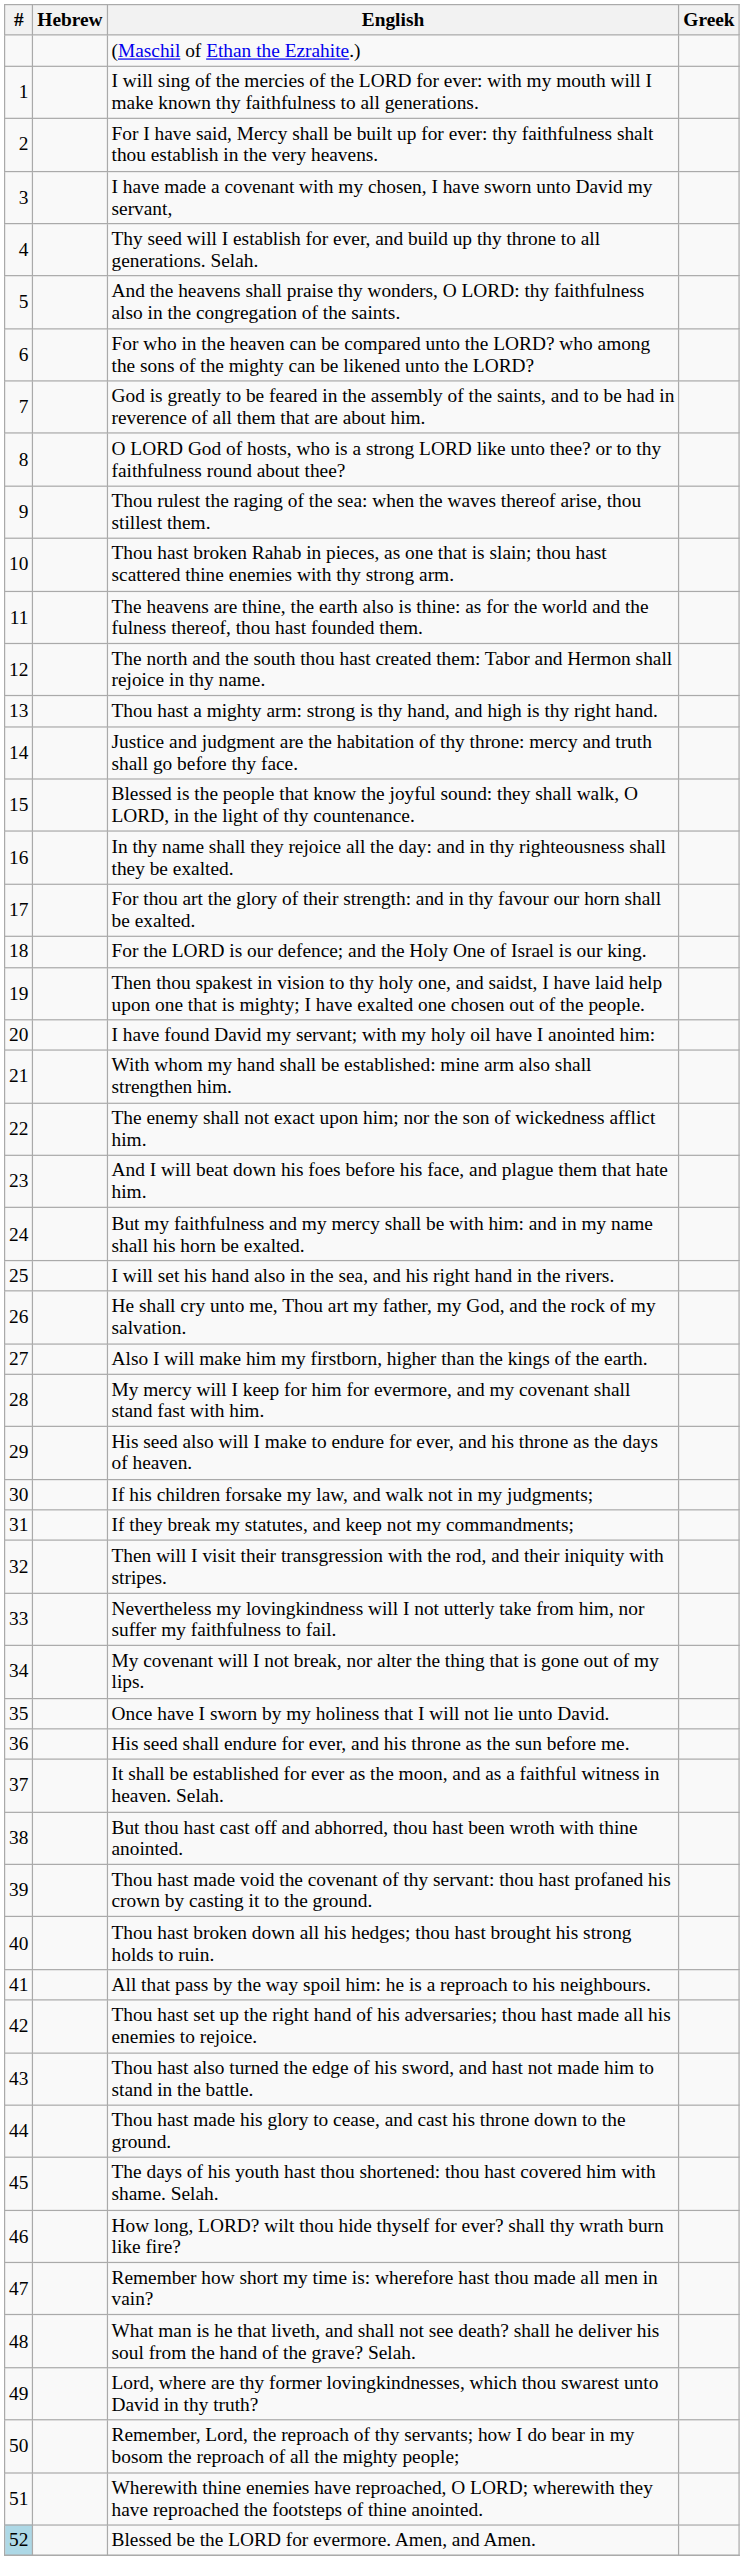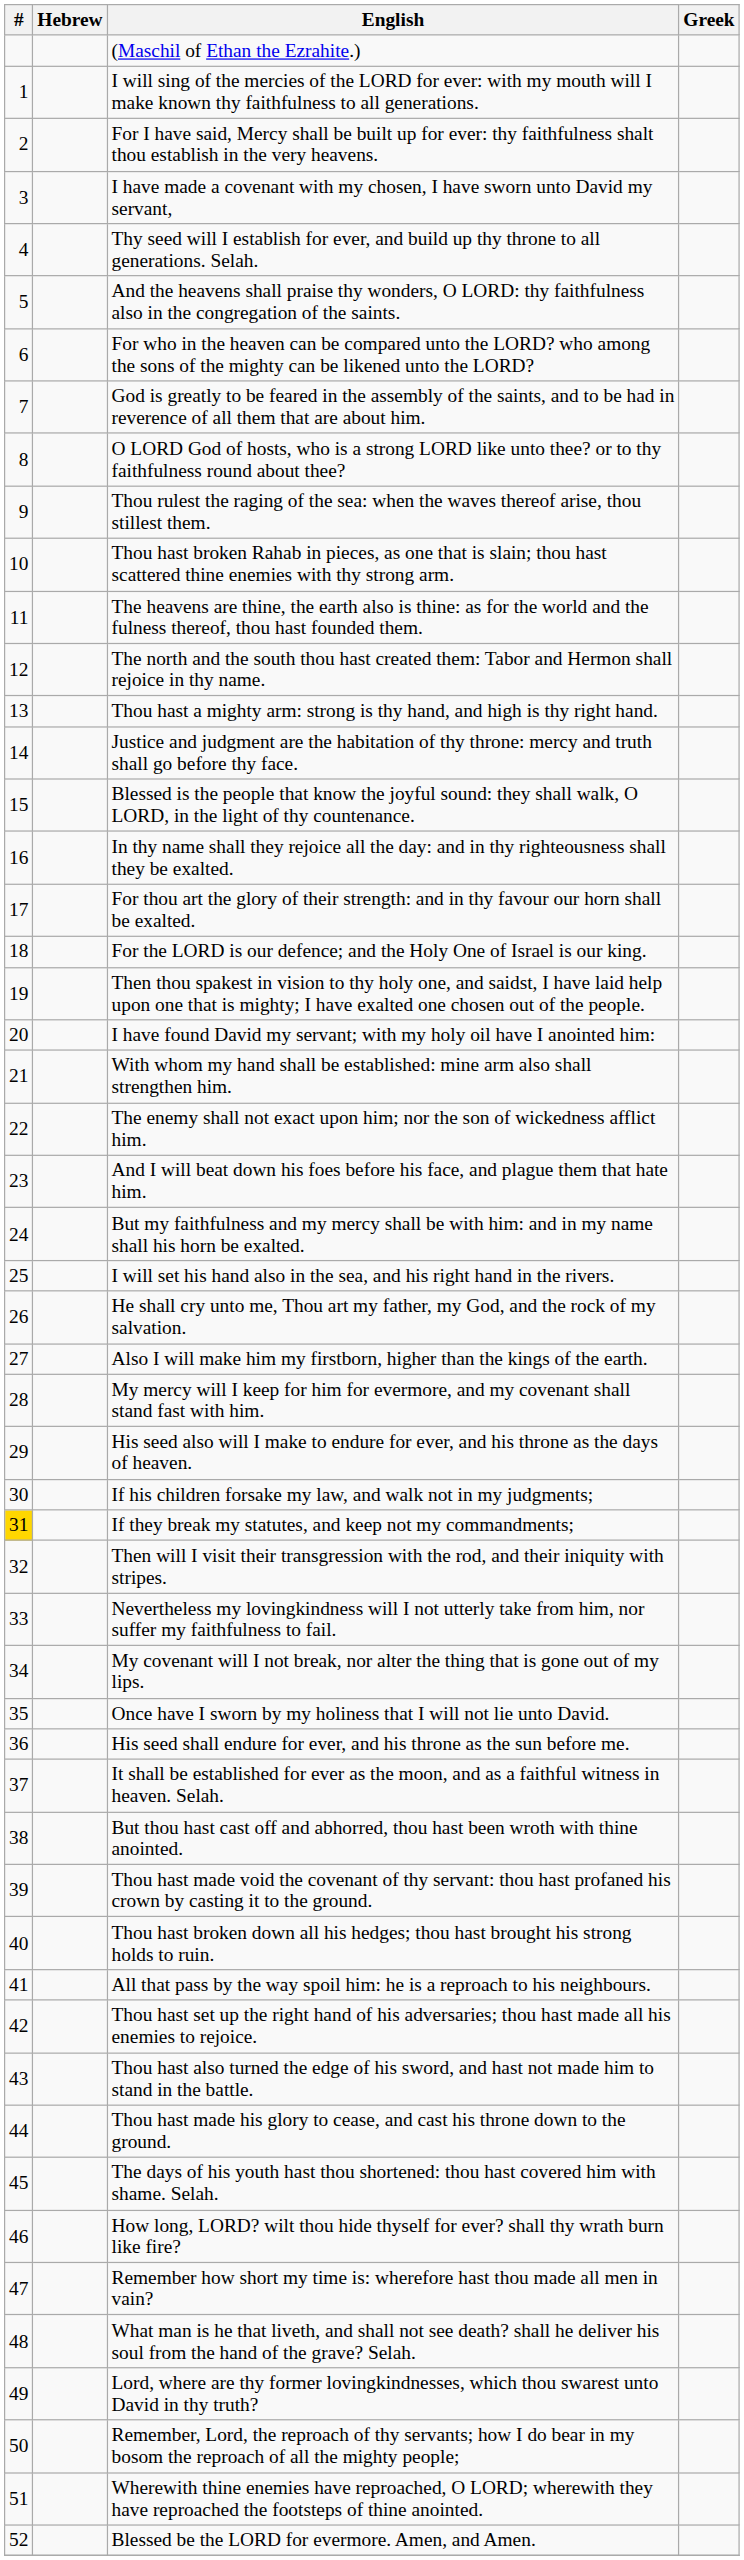(19, 1525) no background -> (19, 1525) gold background
(19, 2540) lightblue background -> (19, 2540) no background
